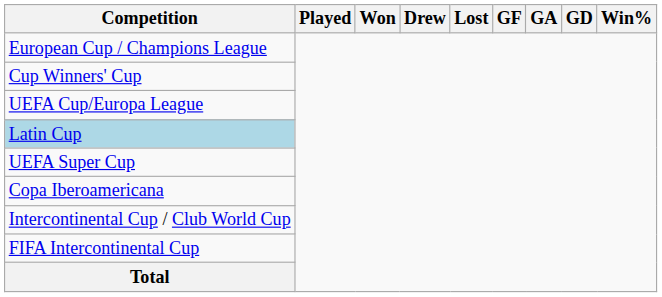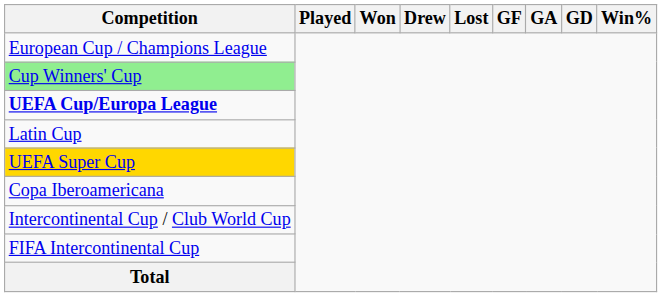(75, 76) no background -> (75, 76) lightgreen background
(106, 104) normal -> (113, 104) bold
(45, 133) lightblue background -> (45, 133) no background
(72, 162) no background -> (72, 162) gold background
